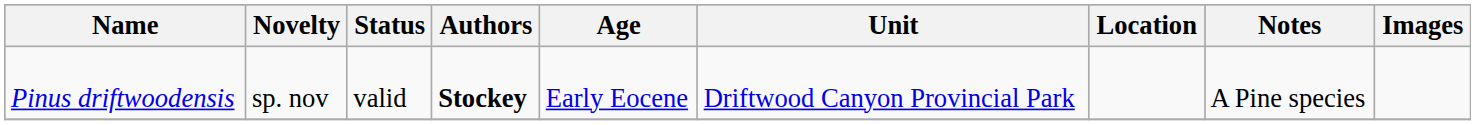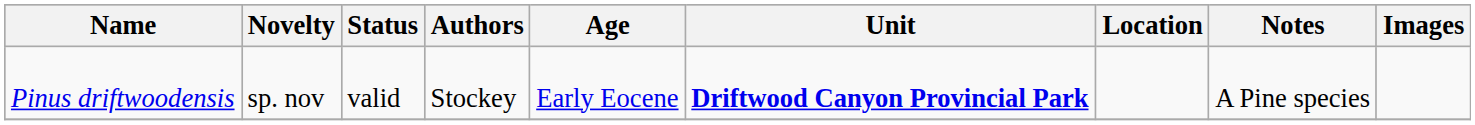(483, 97) bold -> (473, 97) normal
(889, 97) normal -> (890, 97) bold
